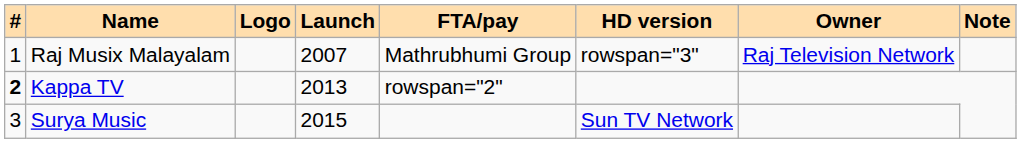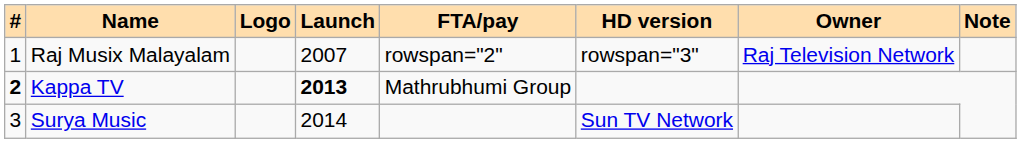(478, 54) Mathrubhumi Group -> (444, 54) rowspan="2"
(324, 87) normal -> (324, 87) bold
(444, 87) rowspan="2" -> (478, 87) Mathrubhumi Group
(324, 120) 2015 -> (324, 120) 2014
